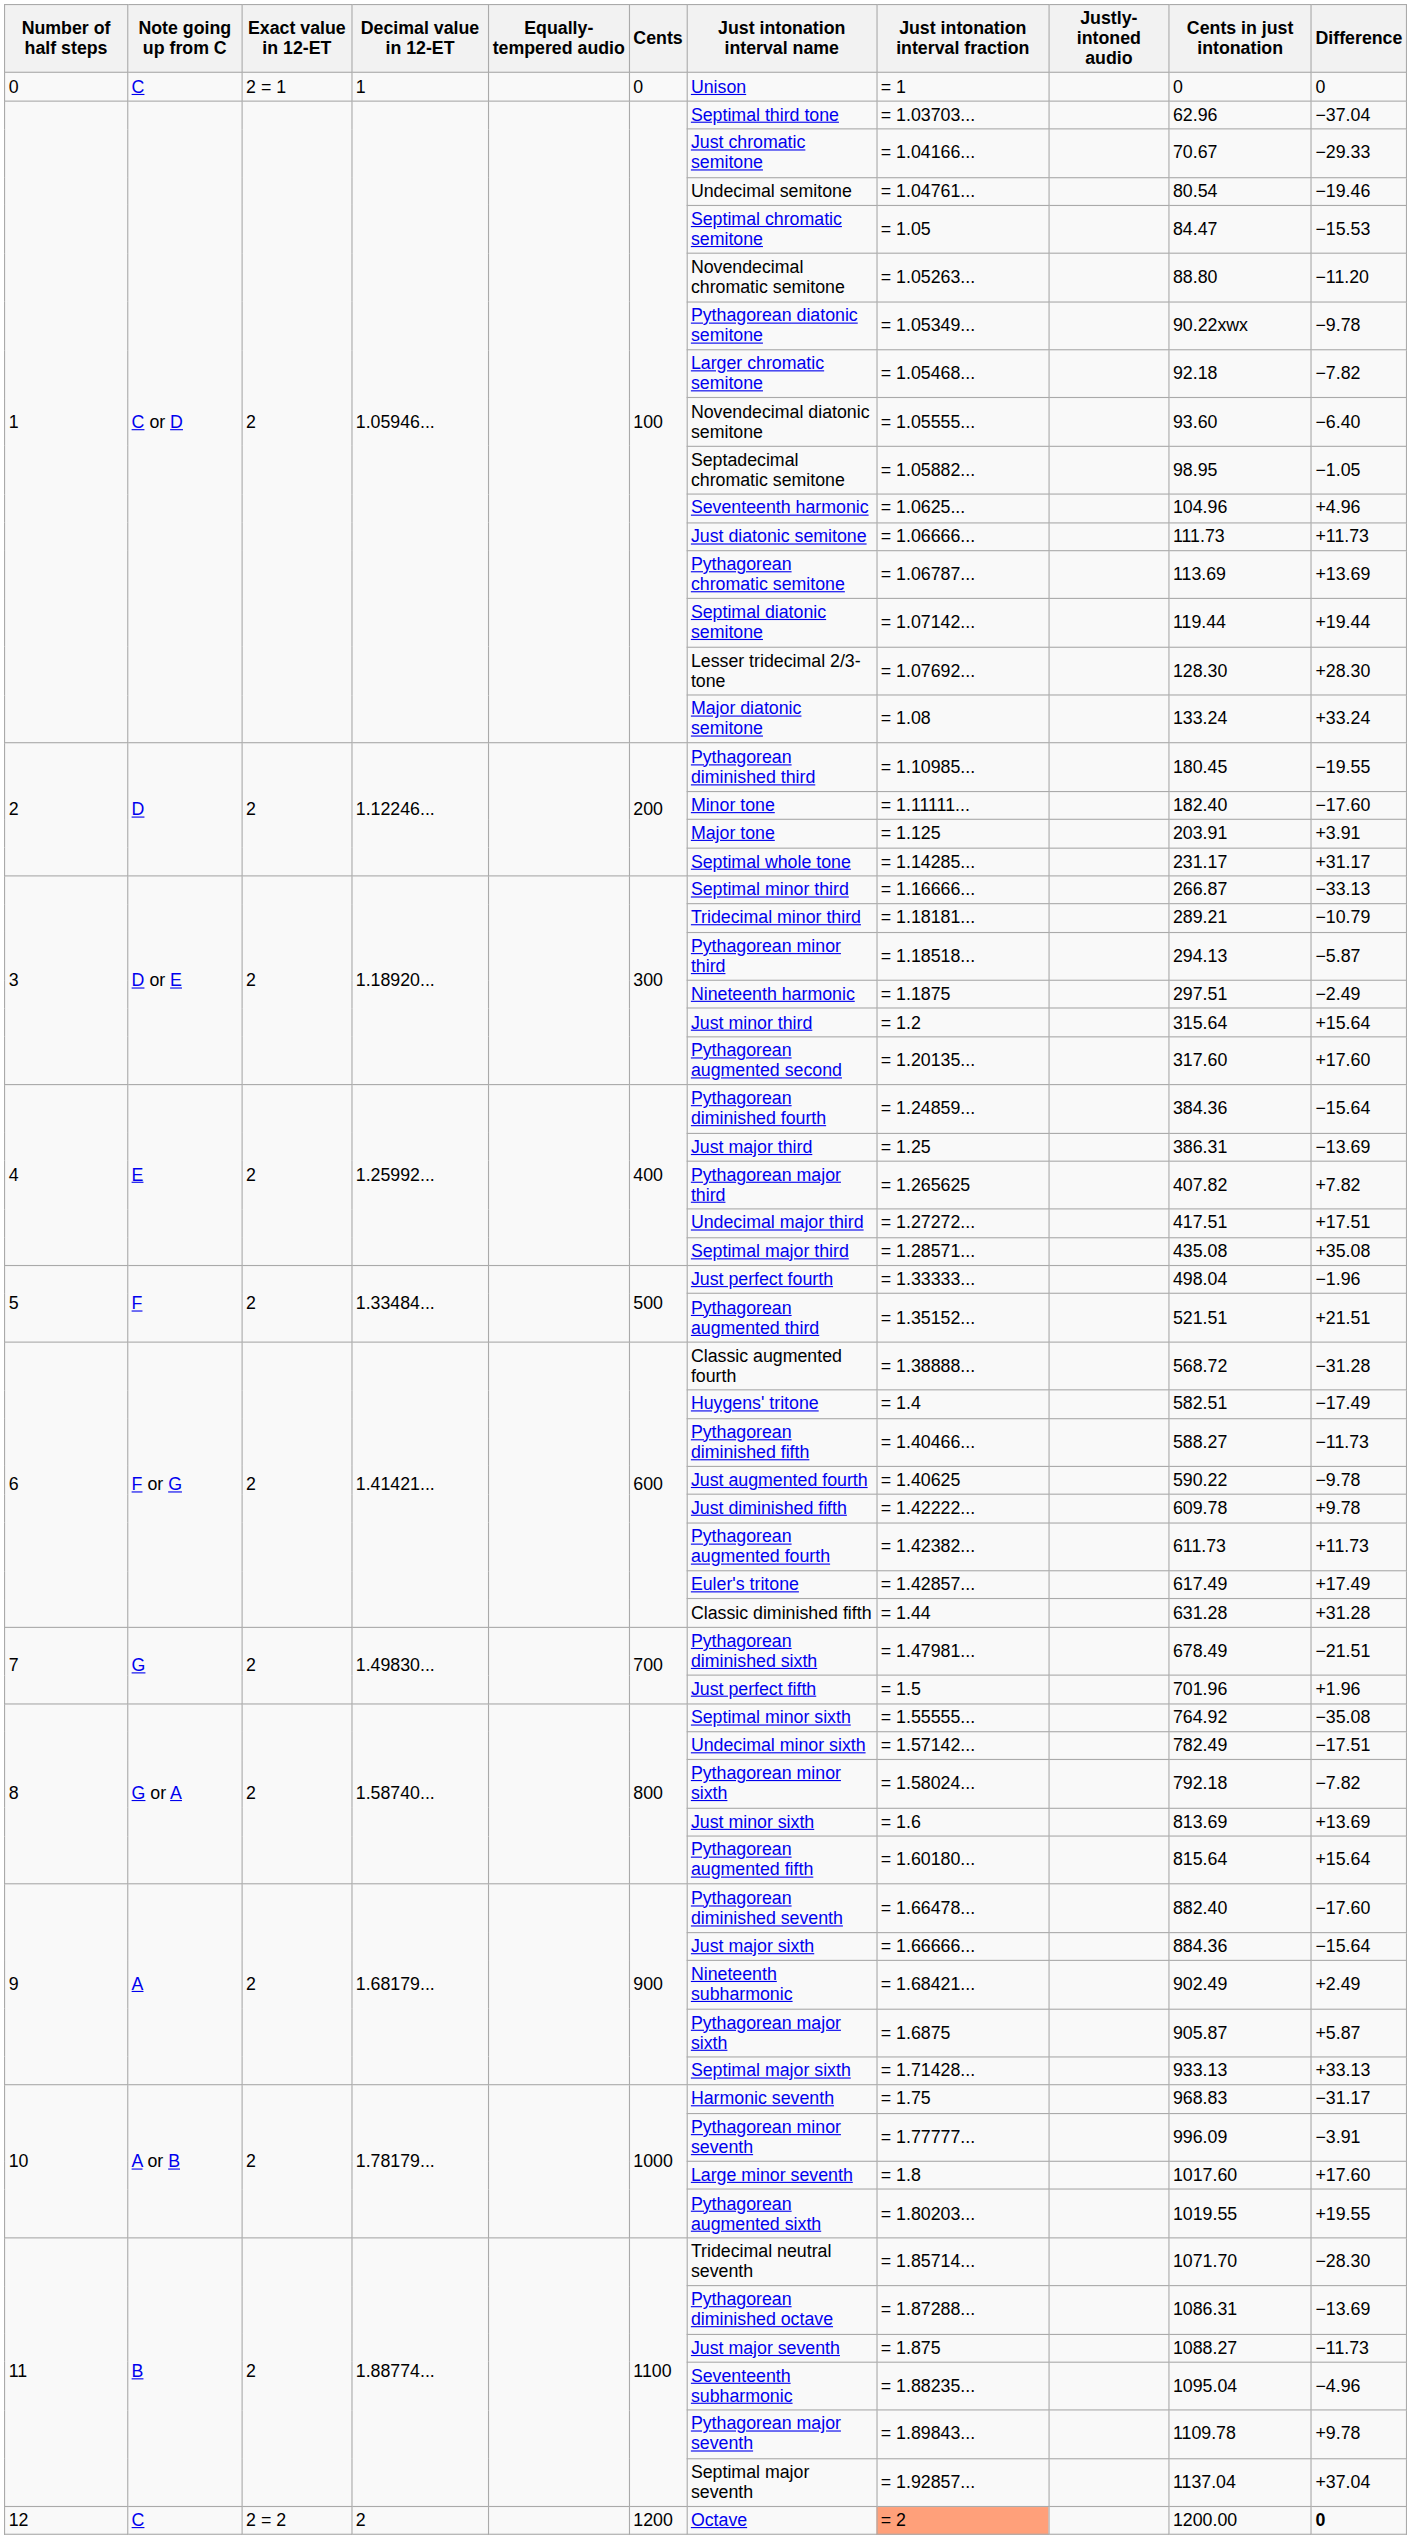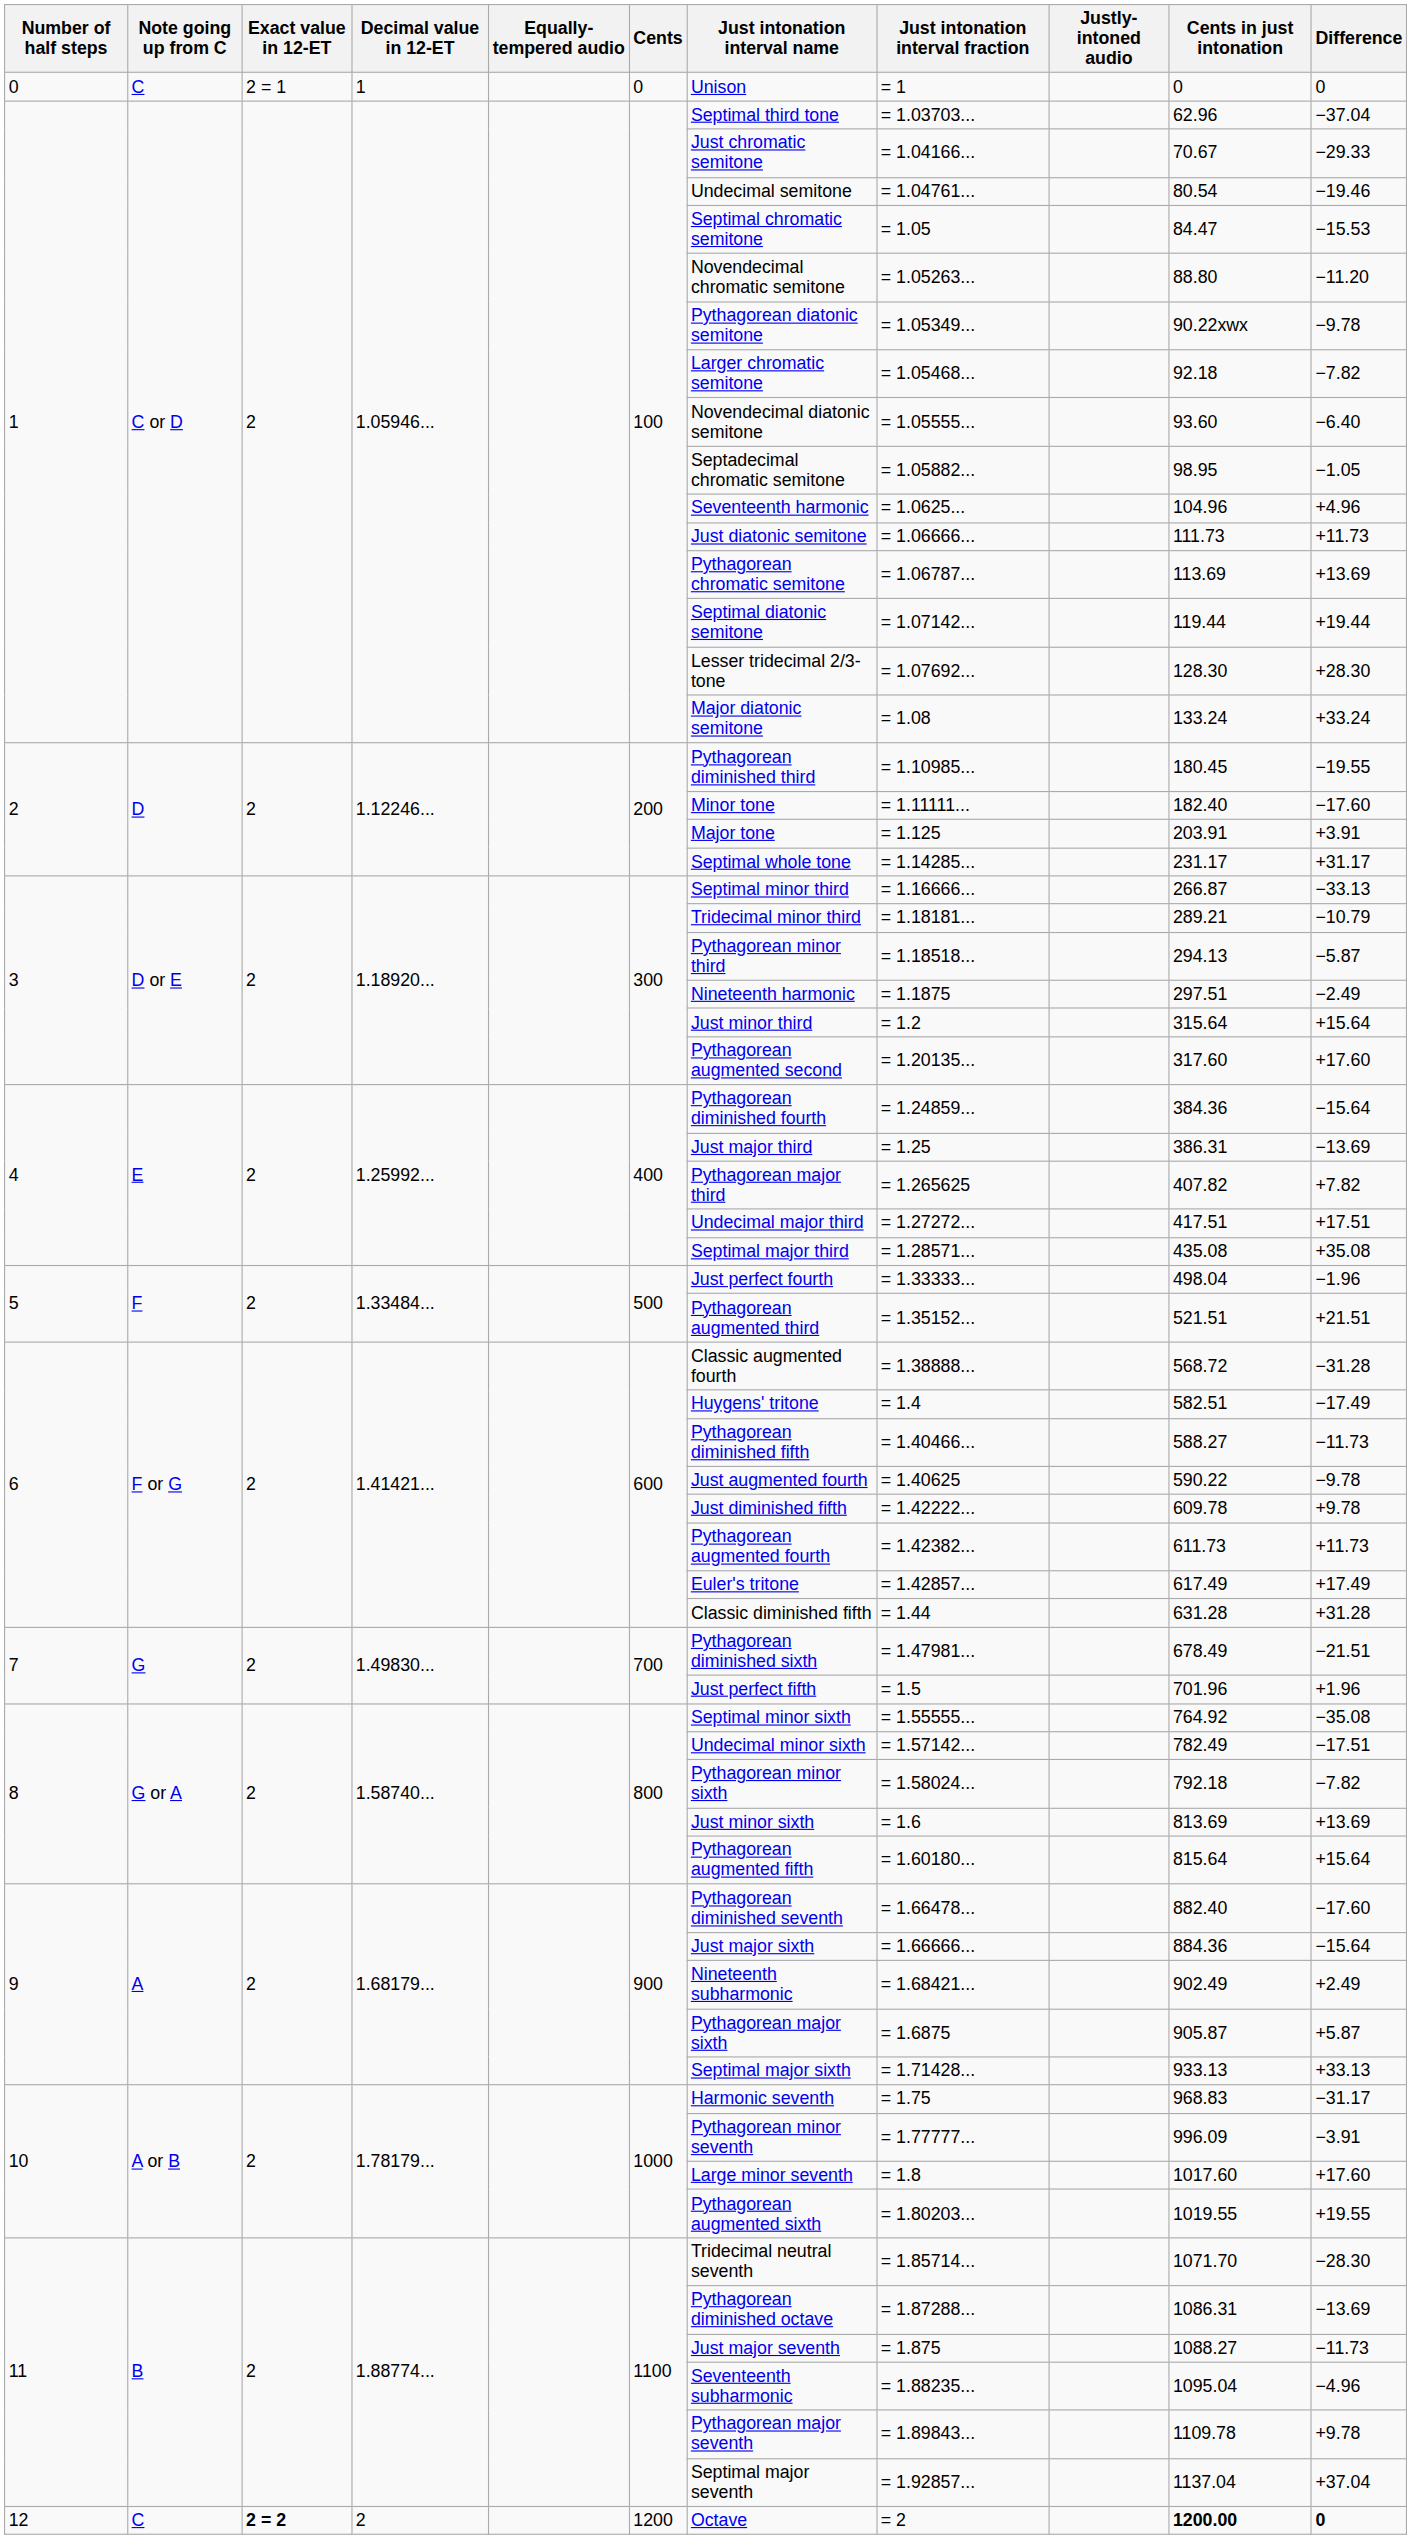(266, 2520) normal -> (266, 2520) bold
(893, 2520) lightsalmon background -> (893, 2520) no background
(1205, 2520) normal -> (1205, 2520) bold
